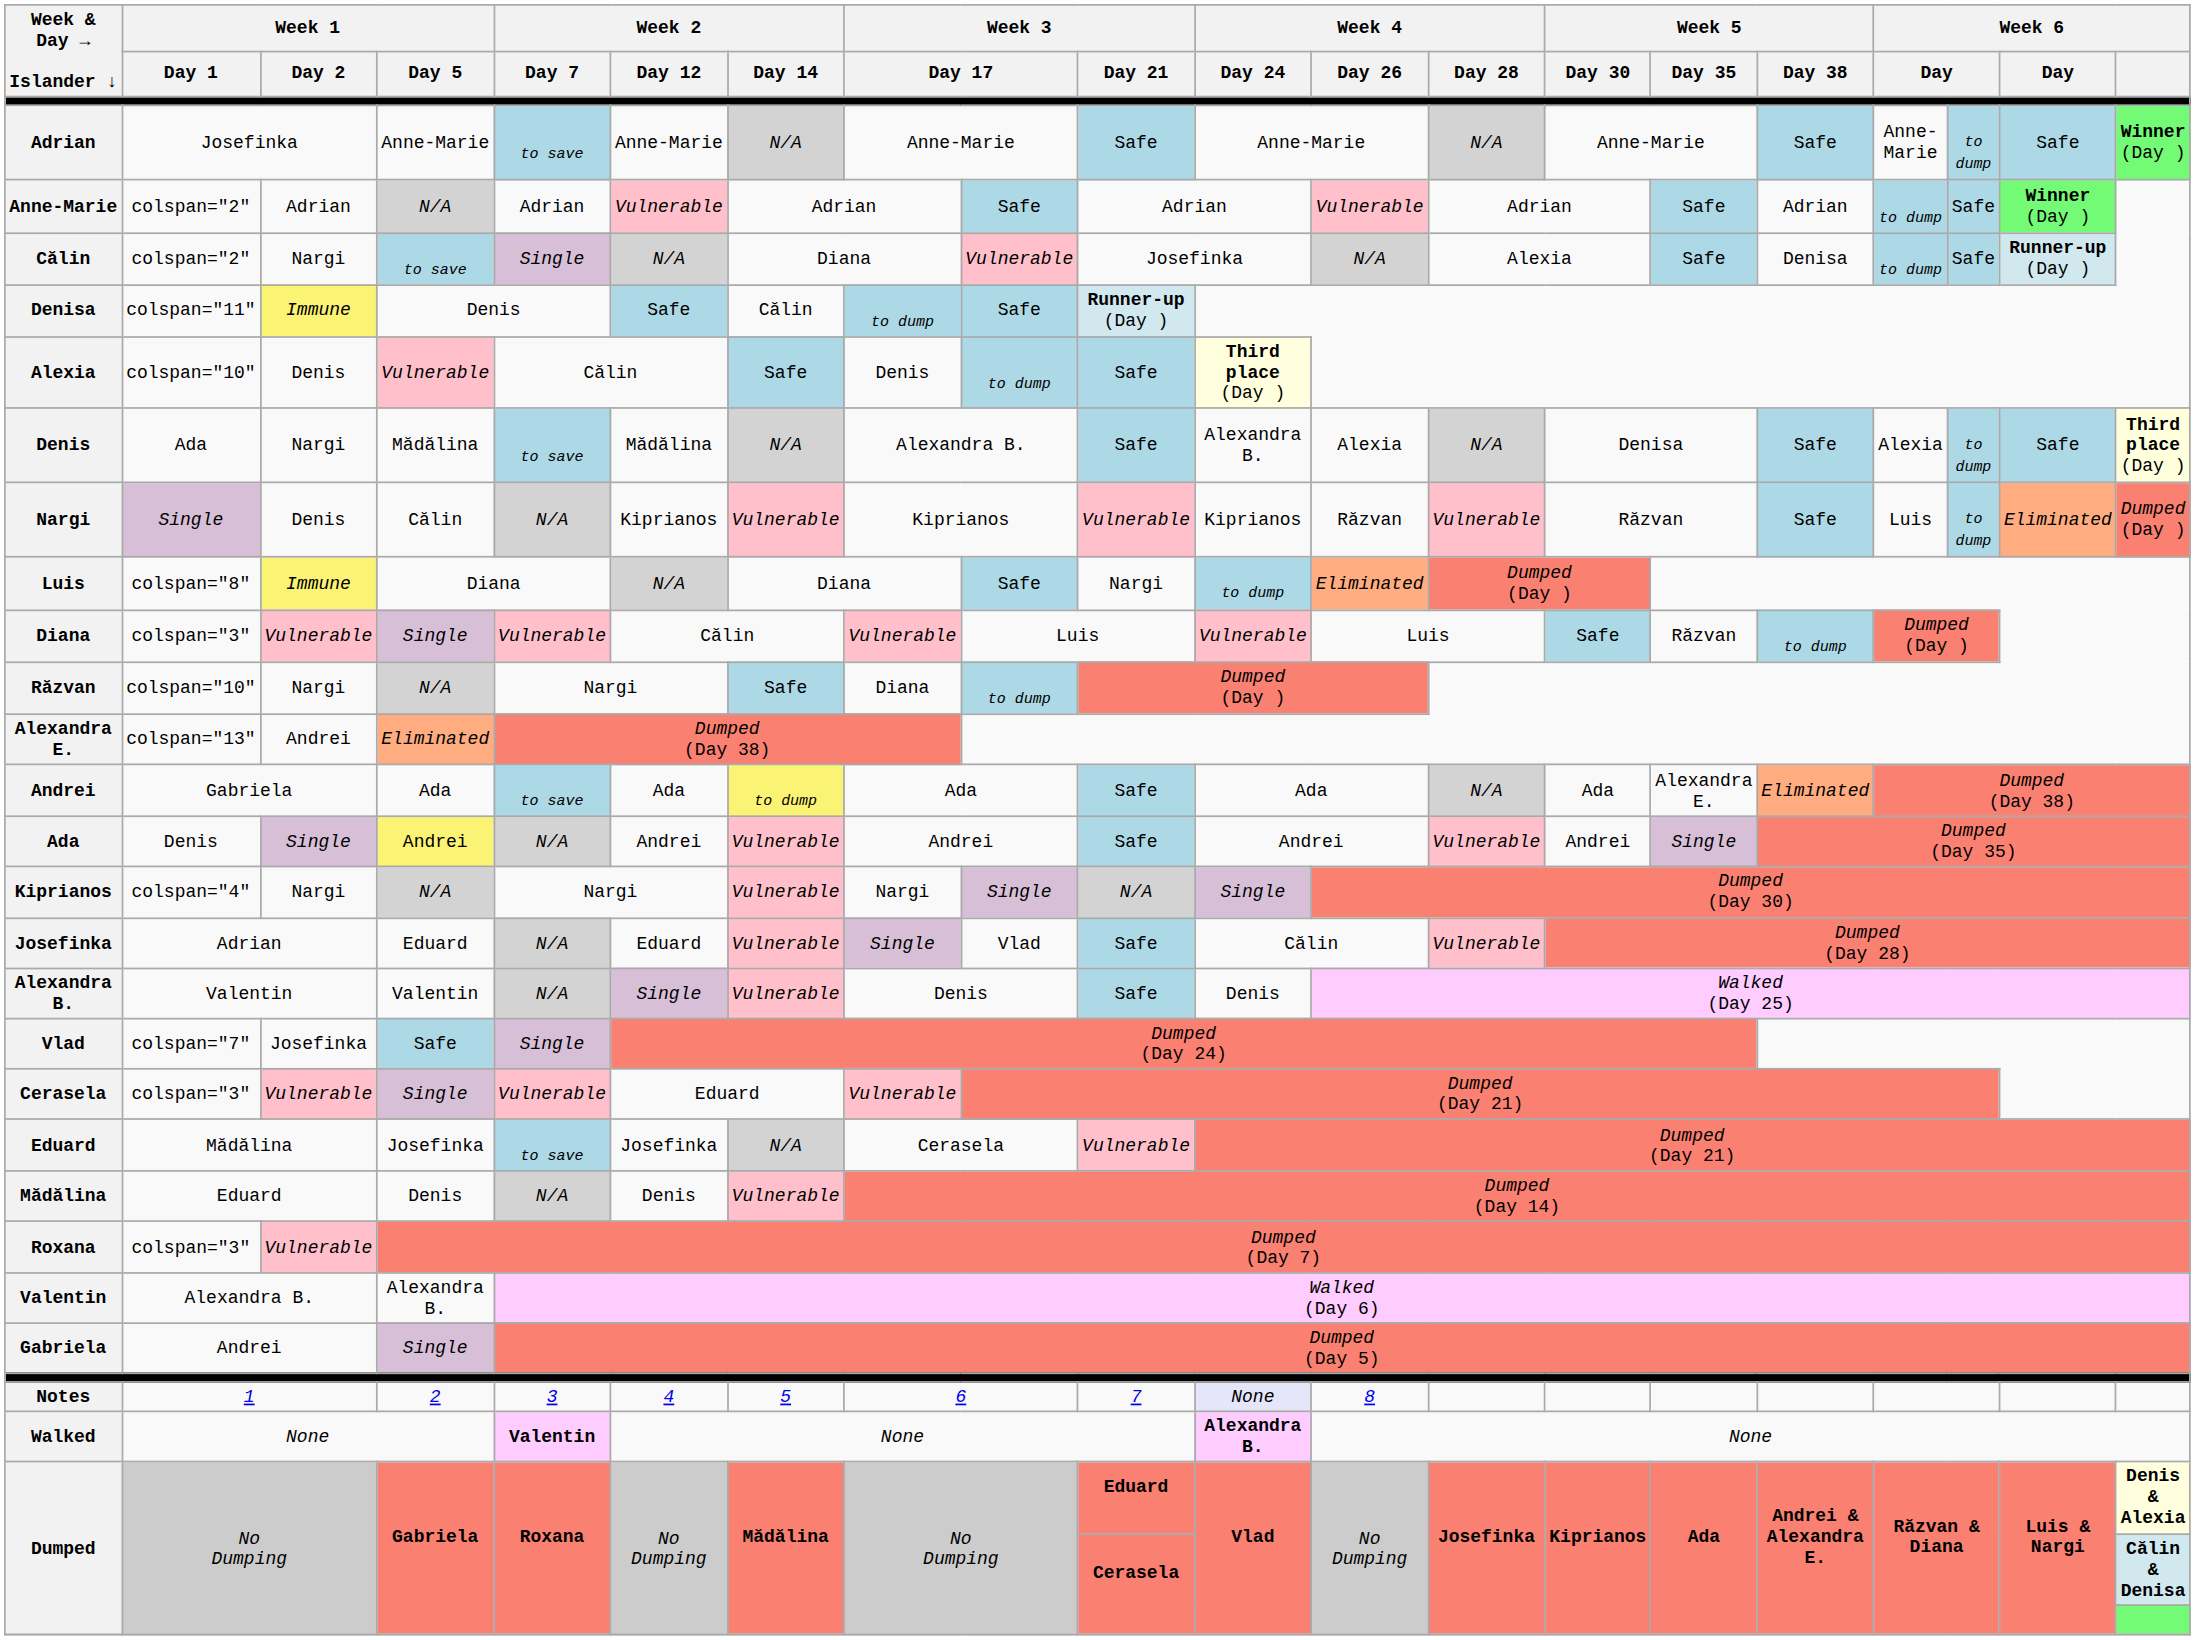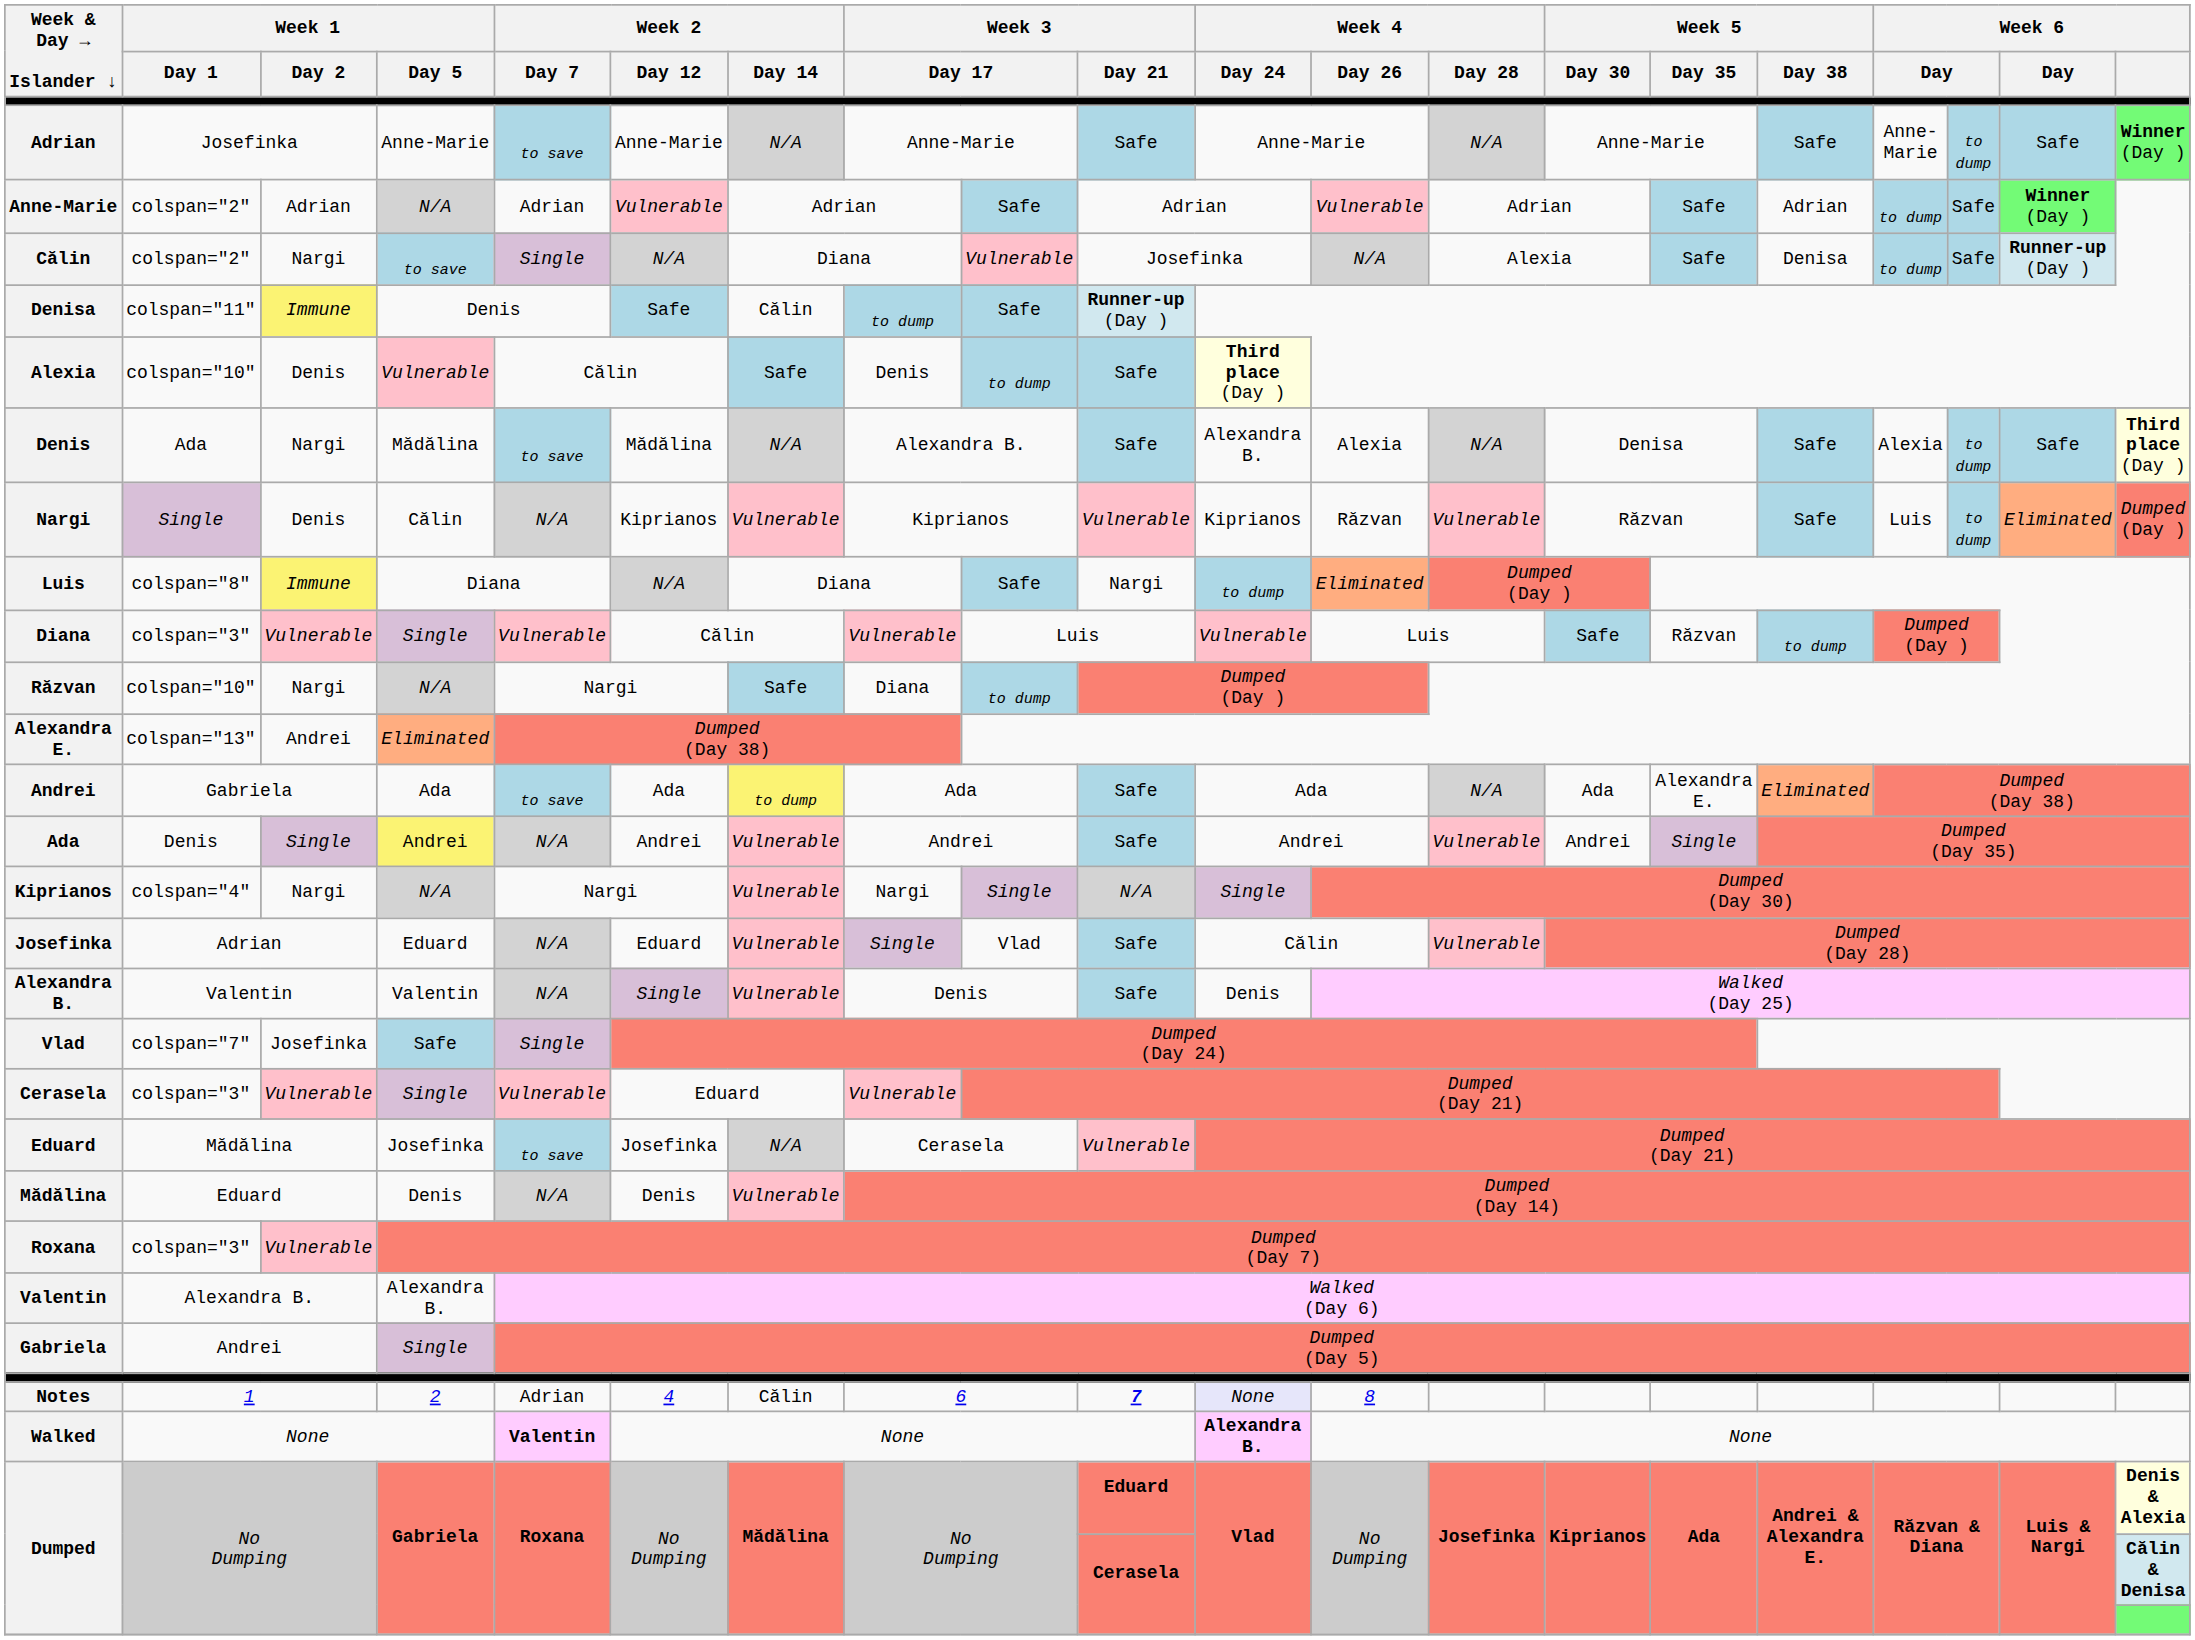(552, 1397) 3 -> (552, 1397) Adrian
(786, 1397) 5 -> (786, 1397) Călin
(1136, 1397) normal -> (1136, 1397) bold
